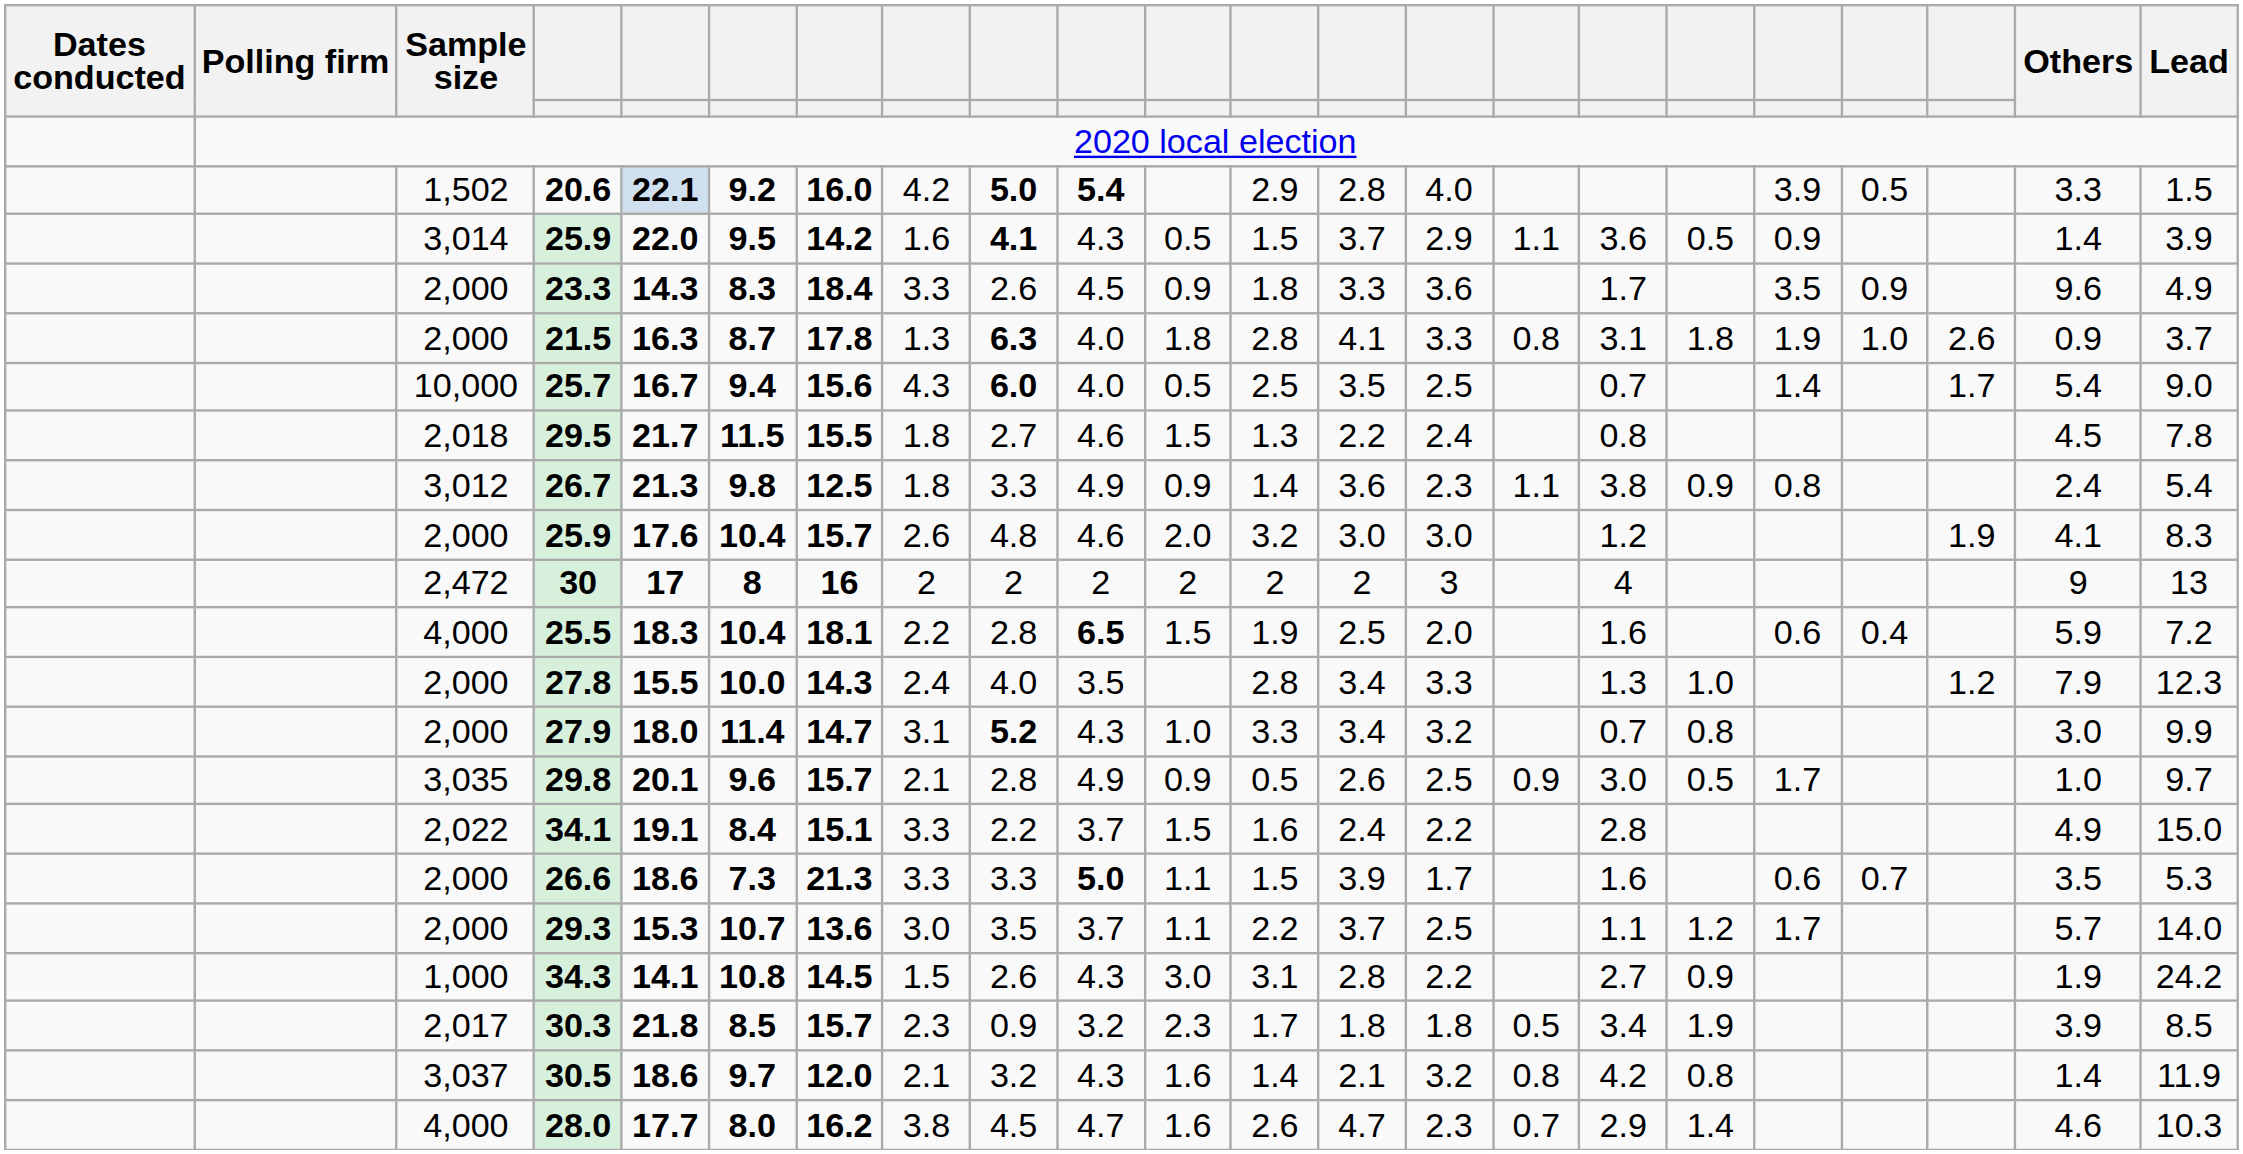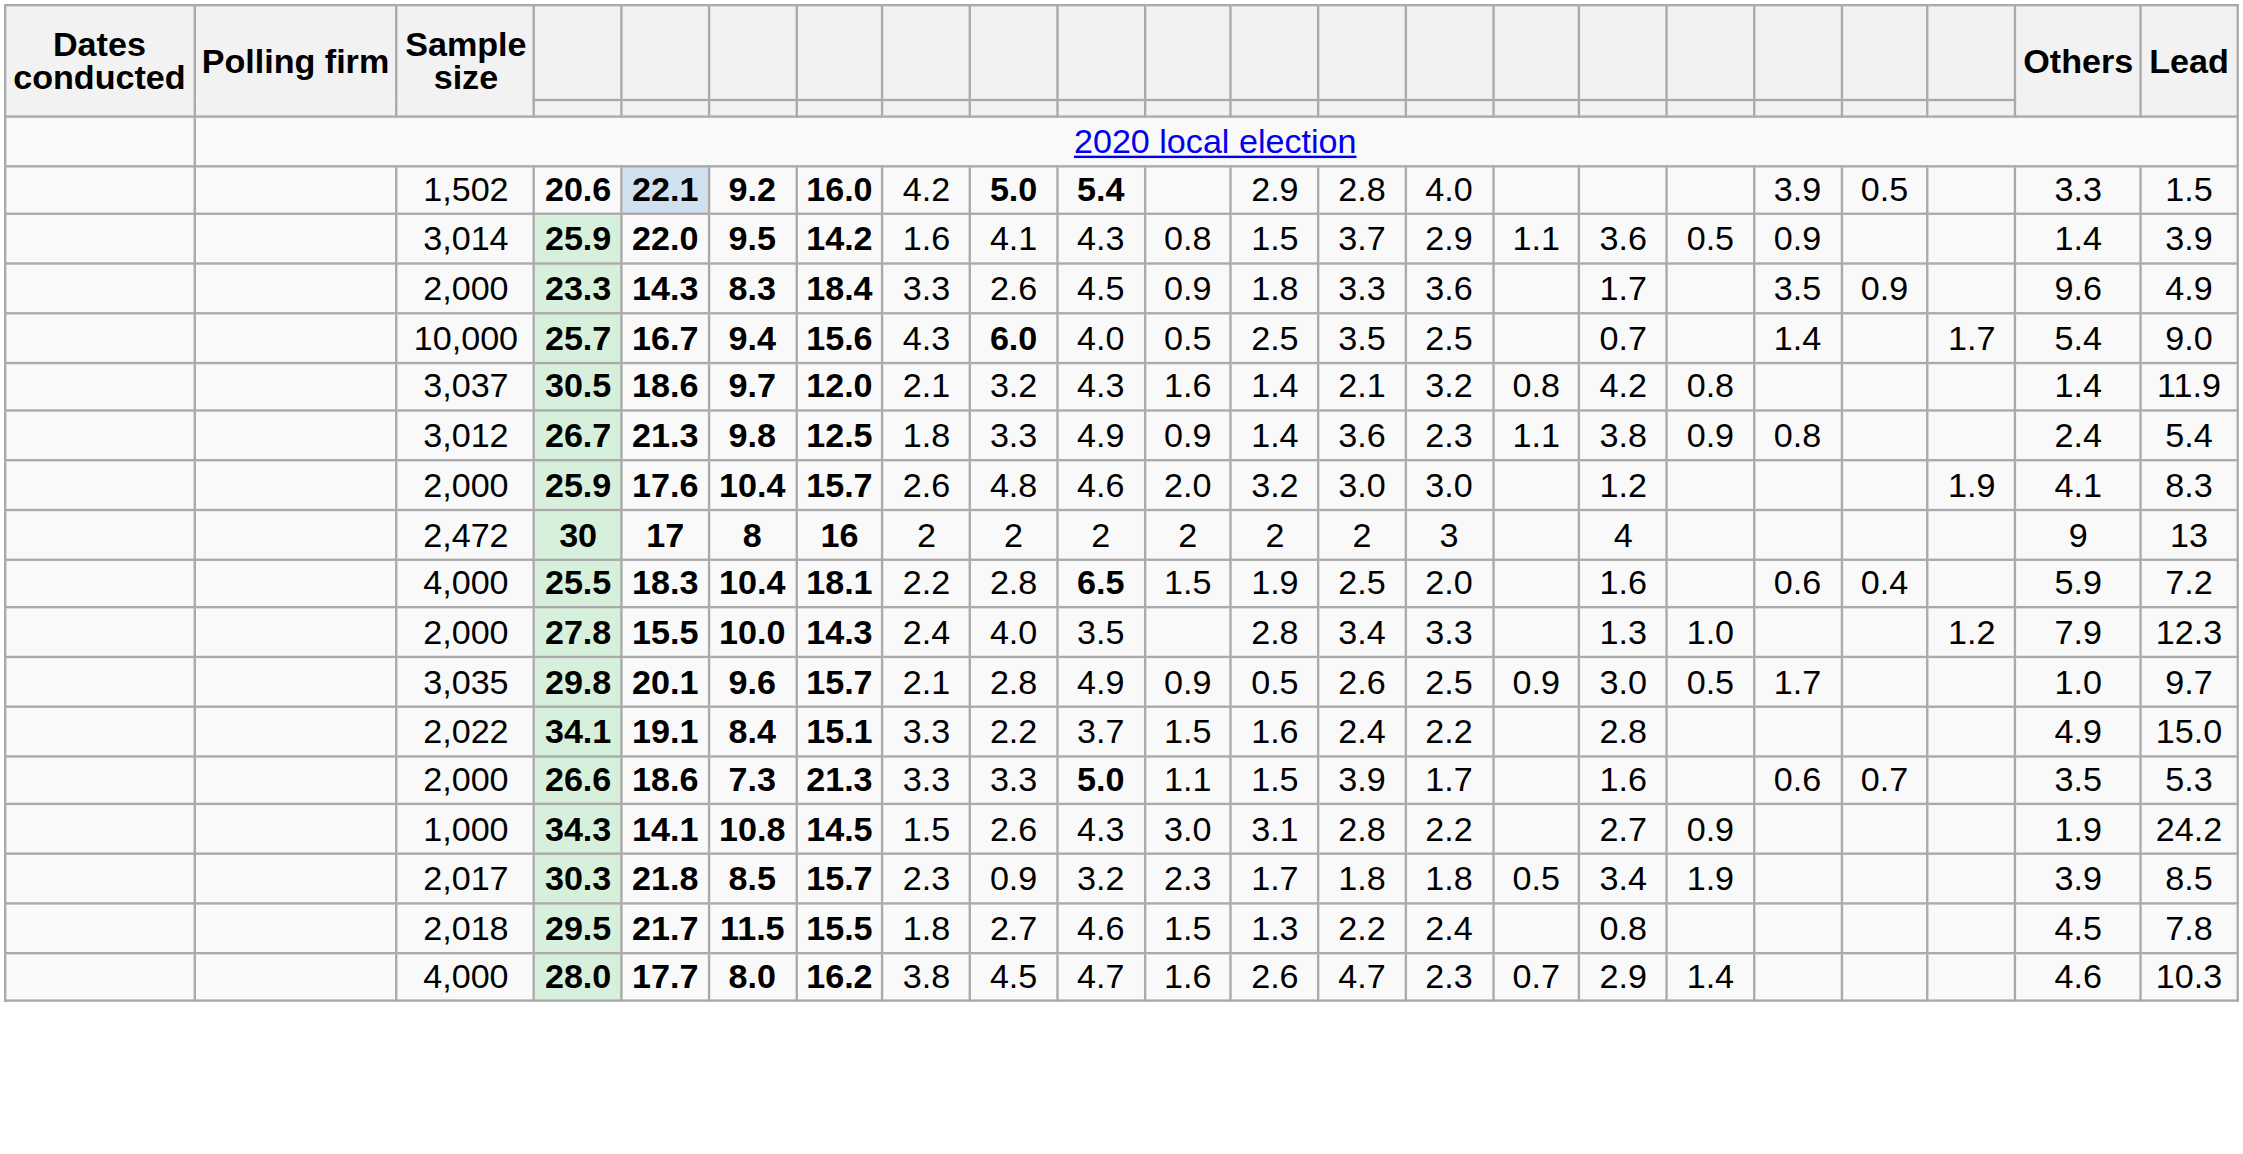(1014, 239) bold -> (1014, 239) normal
(1188, 239) 0.5 -> (1188, 239) 0.8
- row: (466, 338)
rows swapped: (466, 436) <-> (466, 1075)
- row: (466, 731)
- row: (466, 928)
